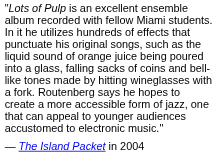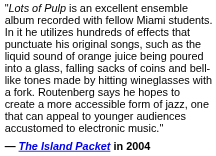(74, 146) normal -> (77, 146) bold
